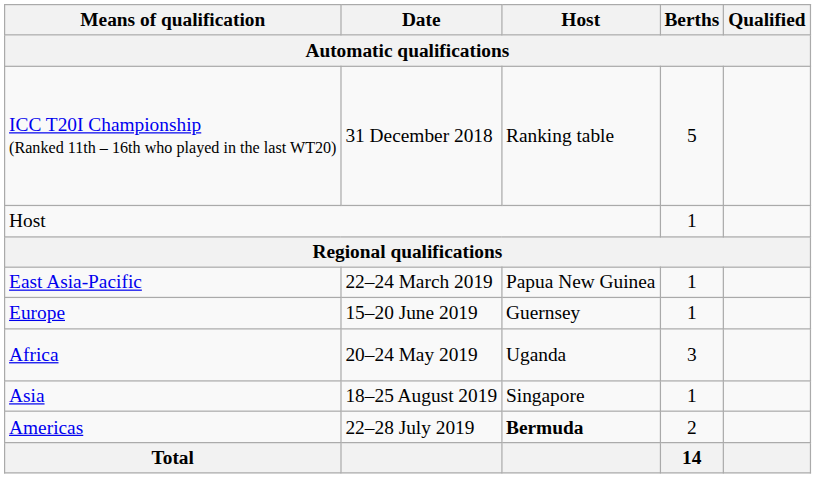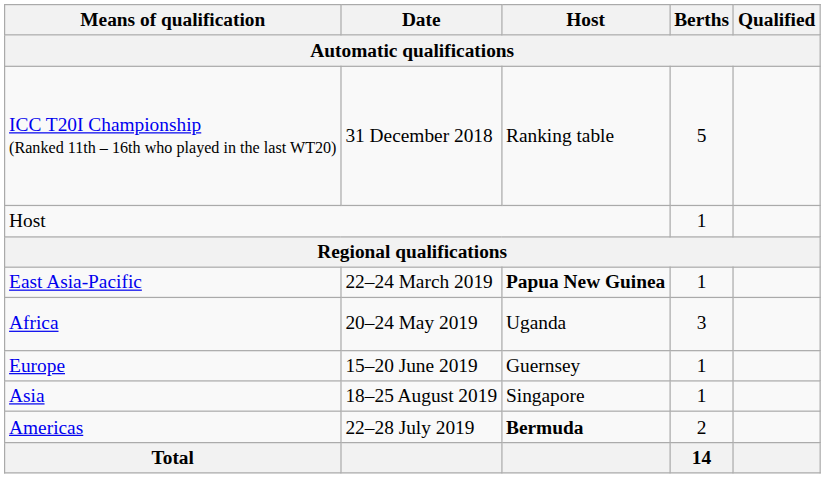(581, 282) normal -> (586, 282) bold
rows swapped: (34, 354) <-> (37, 312)
